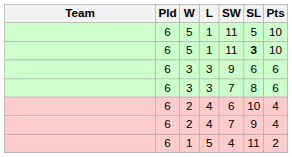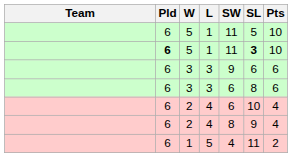(168, 50) normal -> (168, 50) bold
(231, 87) 7 -> (231, 87) 6
(231, 124) 7 -> (231, 124) 8
